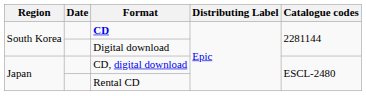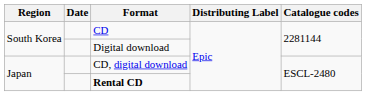(101, 30) bold -> (101, 30) normal
(116, 82) normal -> (118, 82) bold
